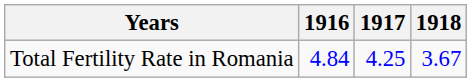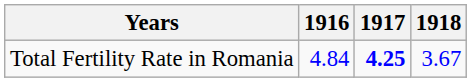(386, 58) normal -> (386, 58) bold
